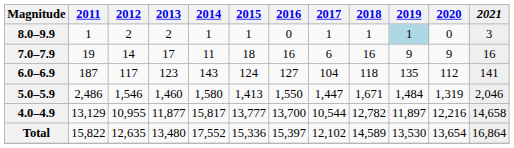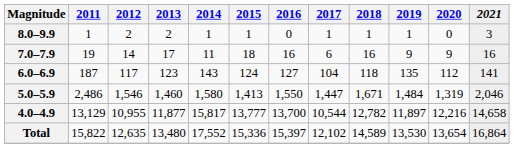(409, 34) lightblue background -> (409, 34) no background
